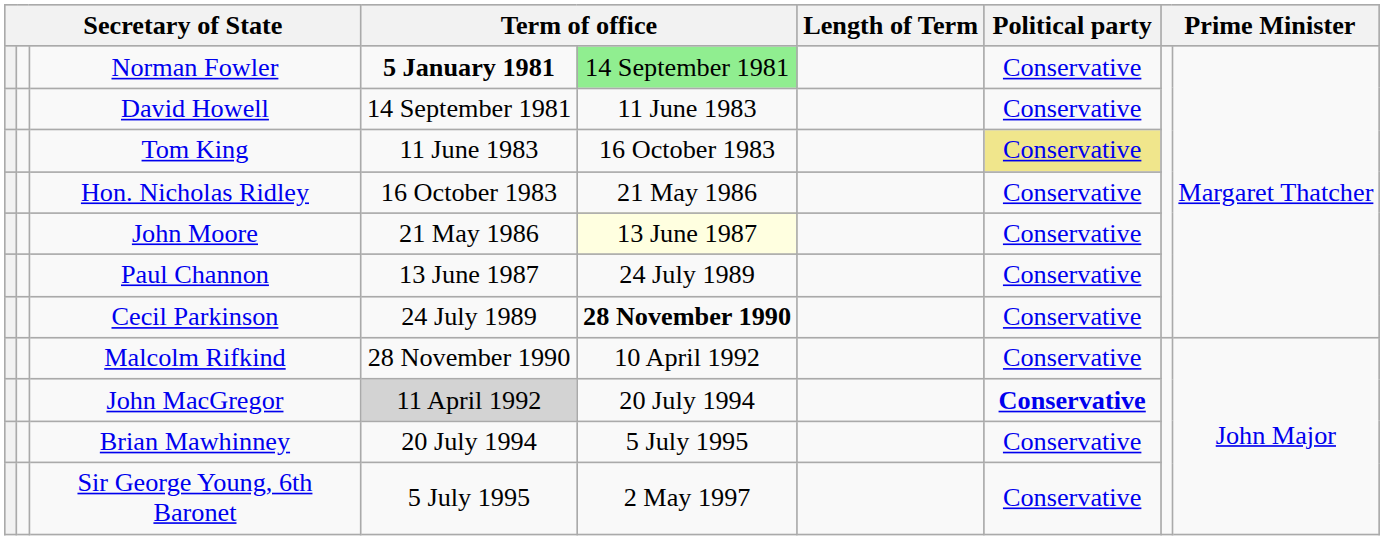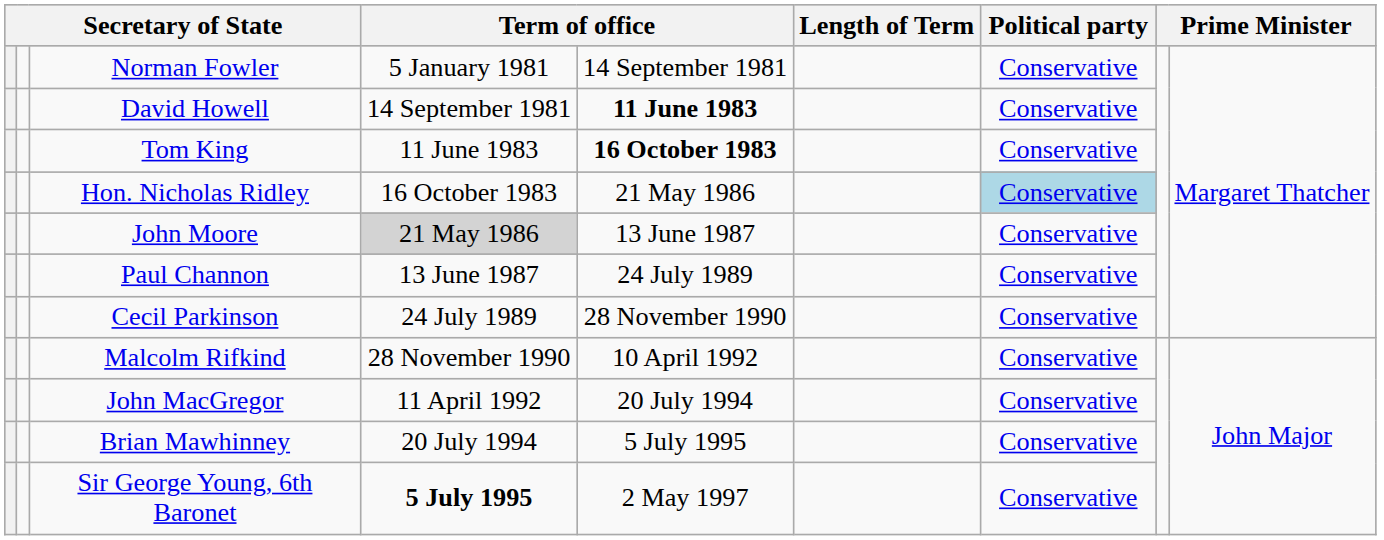(469, 66) bold -> (469, 66) normal
(687, 66) lightgreen background -> (685, 66) no background
(687, 108) normal -> (685, 108) bold
(687, 150) normal -> (685, 150) bold
(1072, 150) khaki background -> (1068, 150) no background
(1072, 191) no background -> (1068, 191) lightblue background
(469, 233) no background -> (469, 233) lightgrey background
(687, 233) lightyellow background -> (685, 233) no background
(687, 316) bold -> (685, 316) normal
(469, 399) lightgrey background -> (469, 399) no background
(1072, 399) bold -> (1068, 399) normal
(469, 497) normal -> (469, 497) bold
